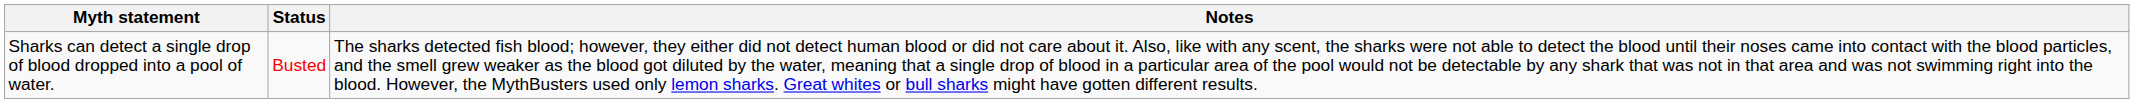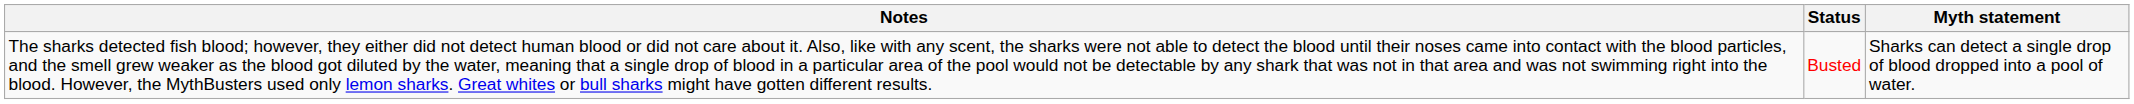columns swapped: (136, 18) <-> (1229, 18)
